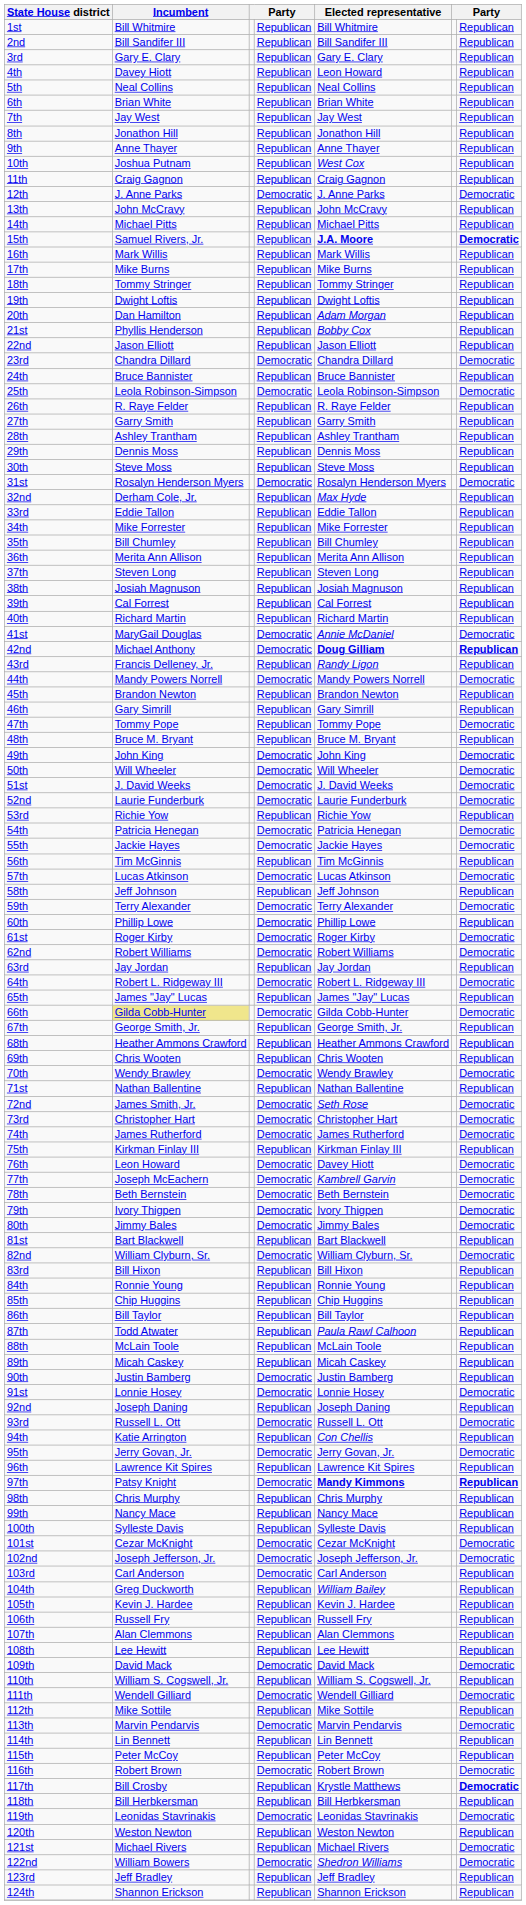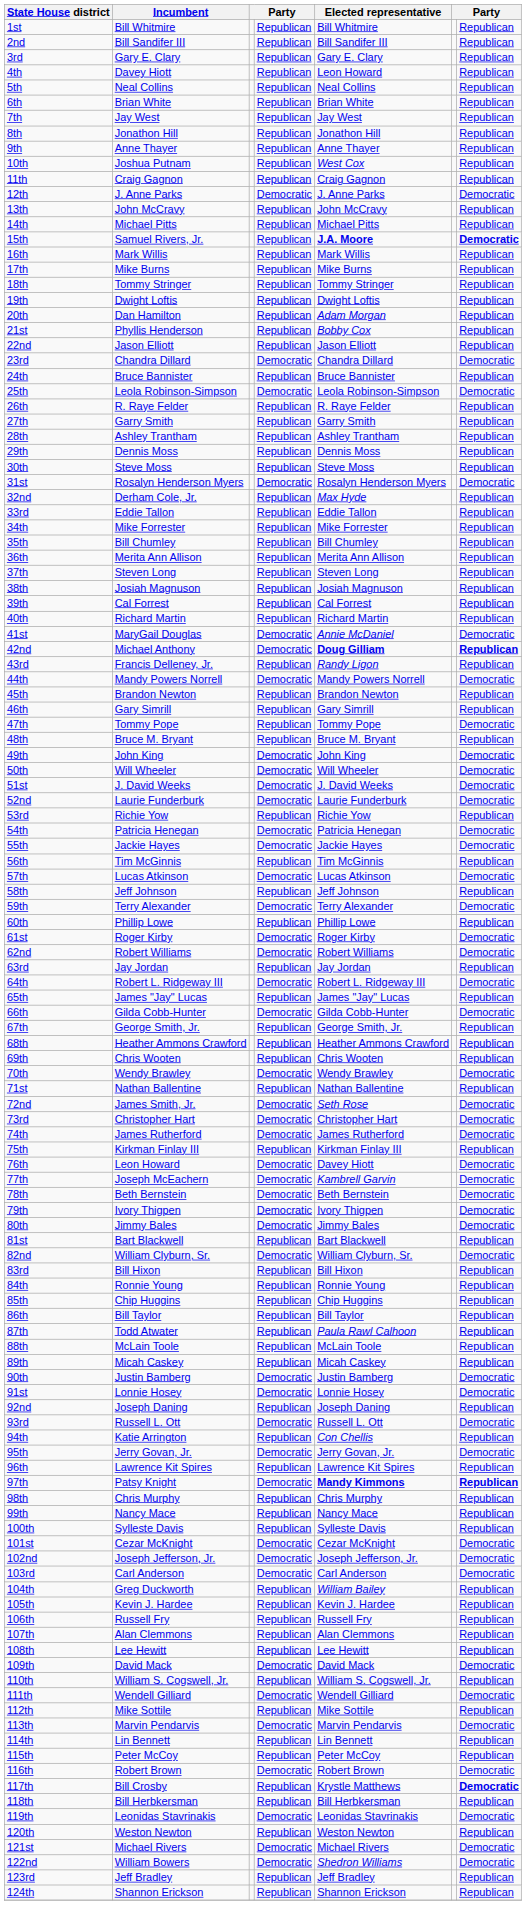(284, 922) Democratic -> (284, 922) Republican
(160, 1013) khaki background -> (160, 1013) no background
(487, 1377) Republican -> (487, 1377) Democratic
(487, 1574) Republican -> (487, 1574) Democratic
(284, 1847) Republican -> (284, 1847) Democratic
